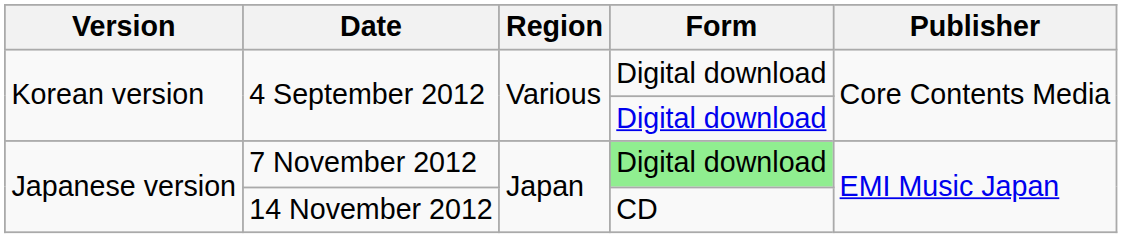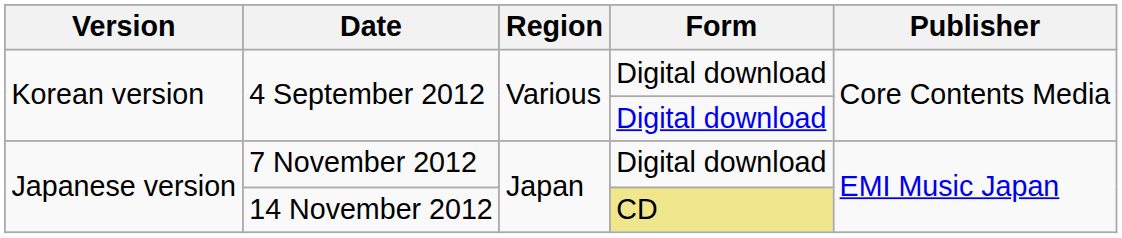(721, 163) lightgreen background -> (721, 163) no background
(637, 208) no background -> (637, 208) khaki background
